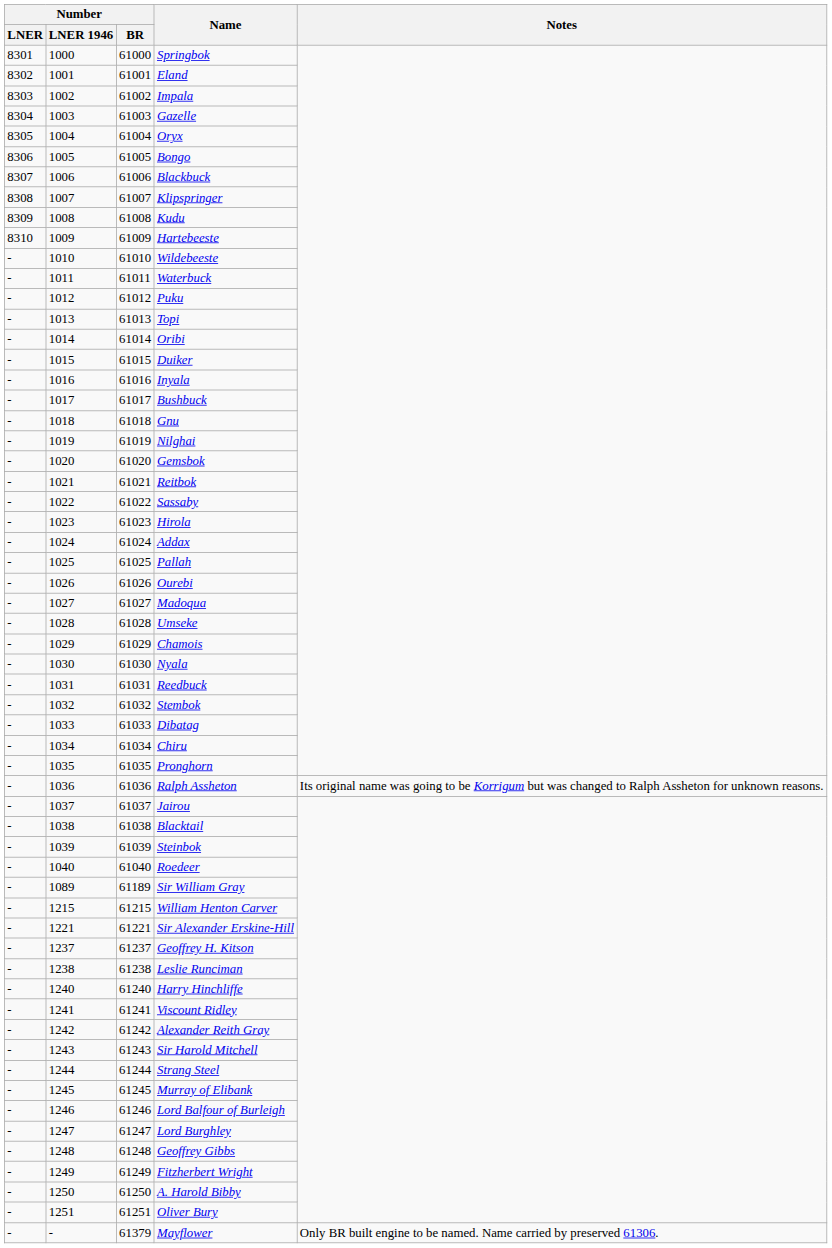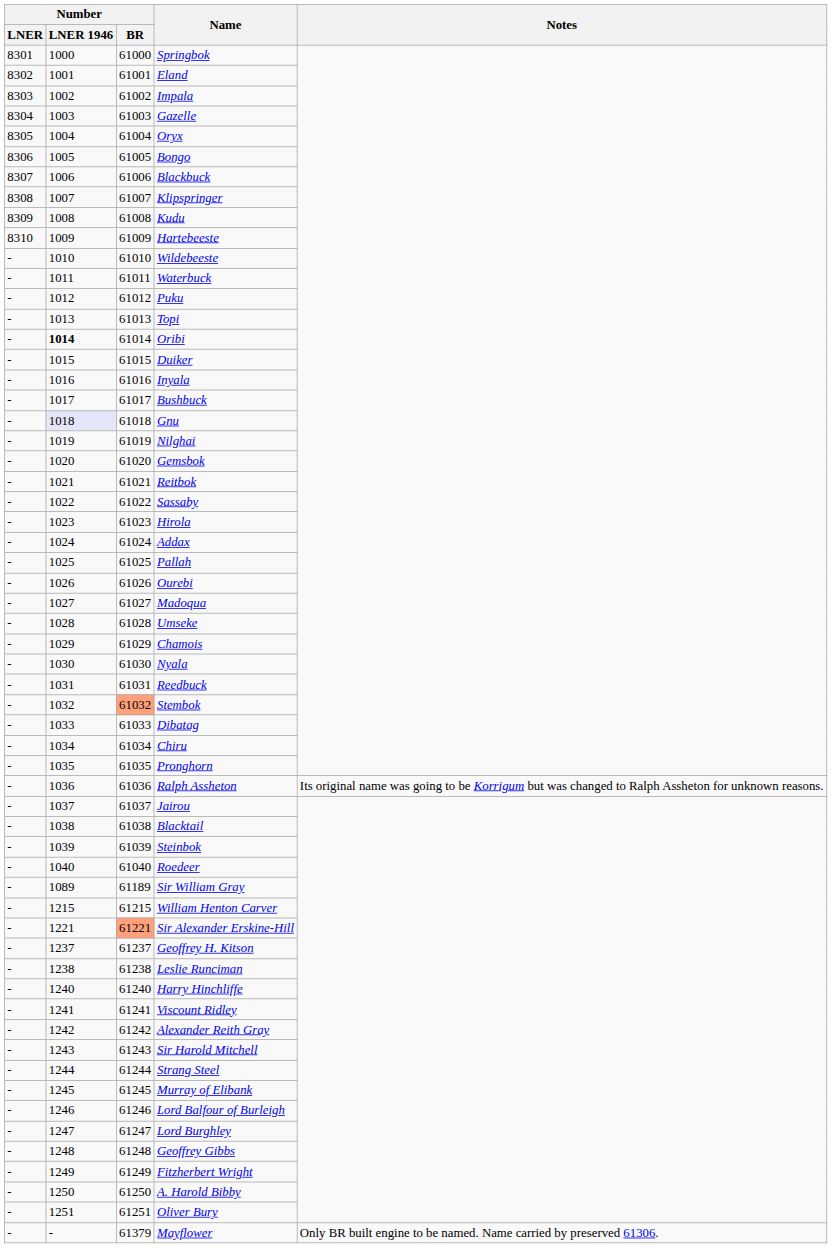(62, 339) normal -> (62, 339) bold
(62, 420) no background -> (62, 420) lavender background
(135, 704) no background -> (135, 704) lightsalmon background
(135, 928) no background -> (135, 928) lightsalmon background
